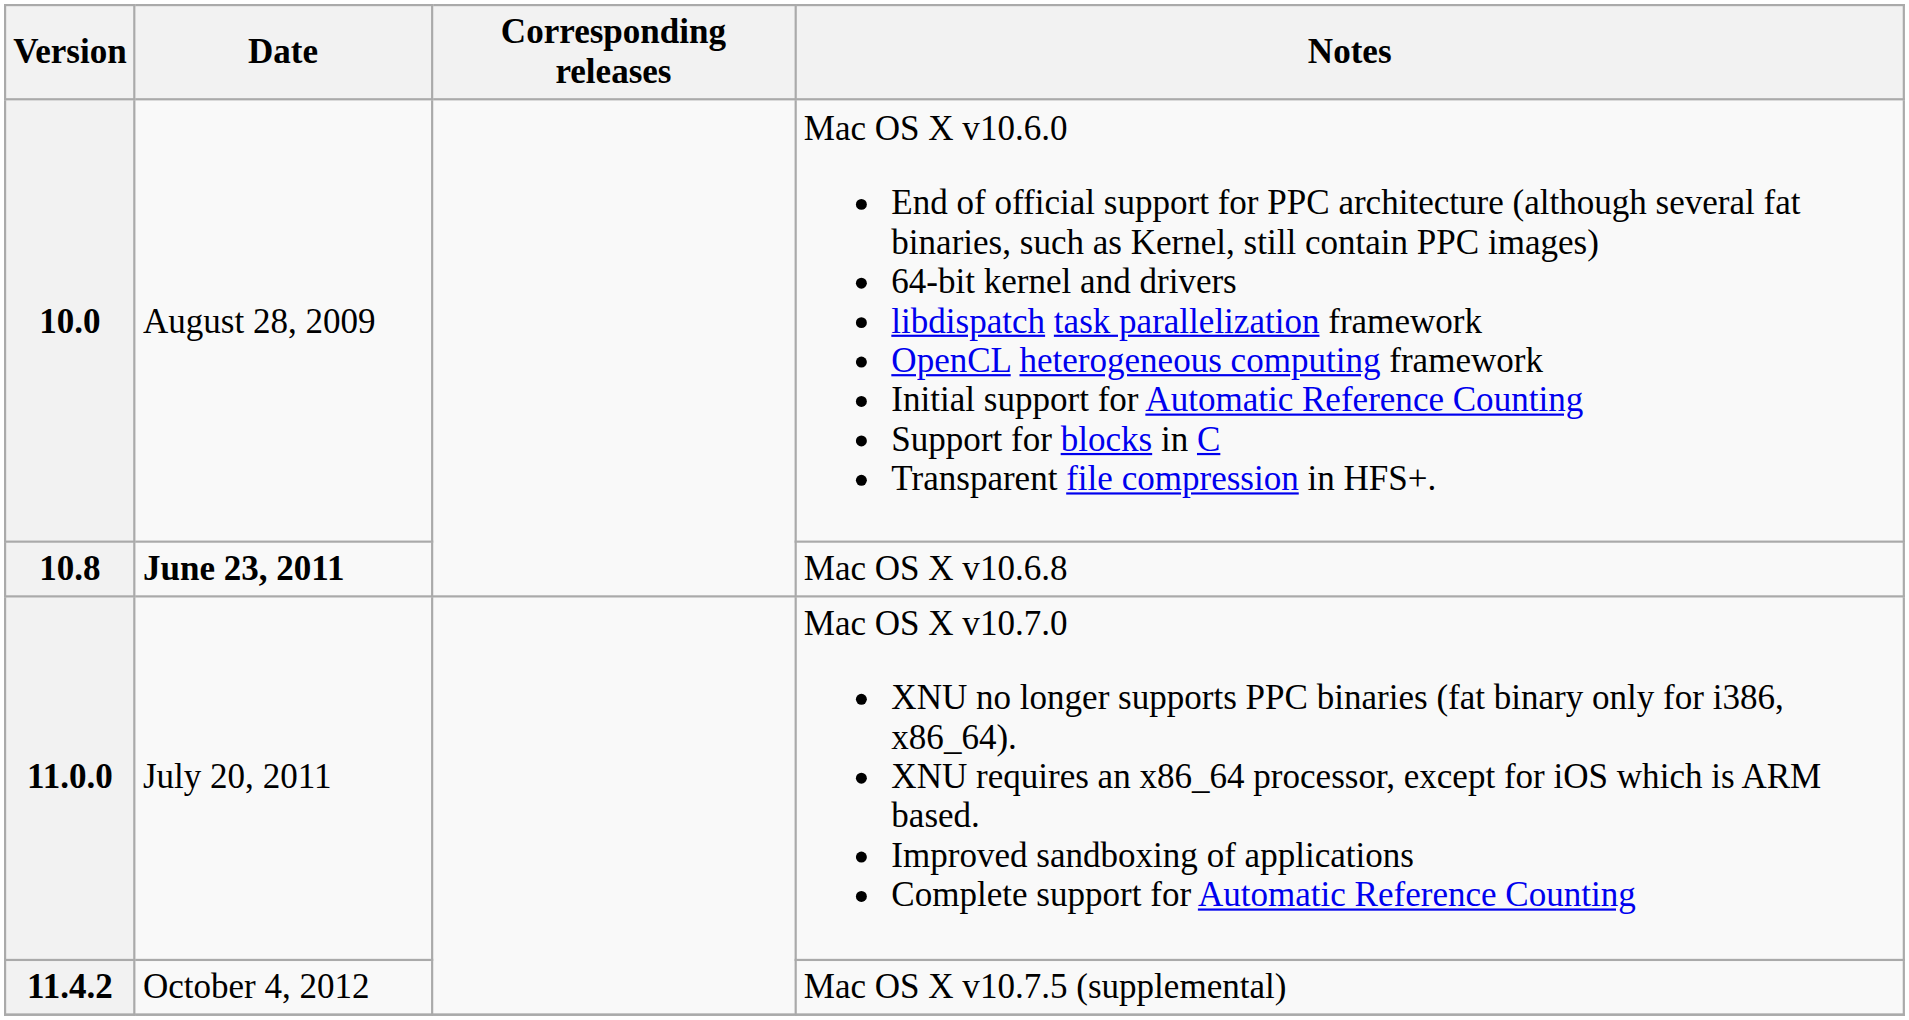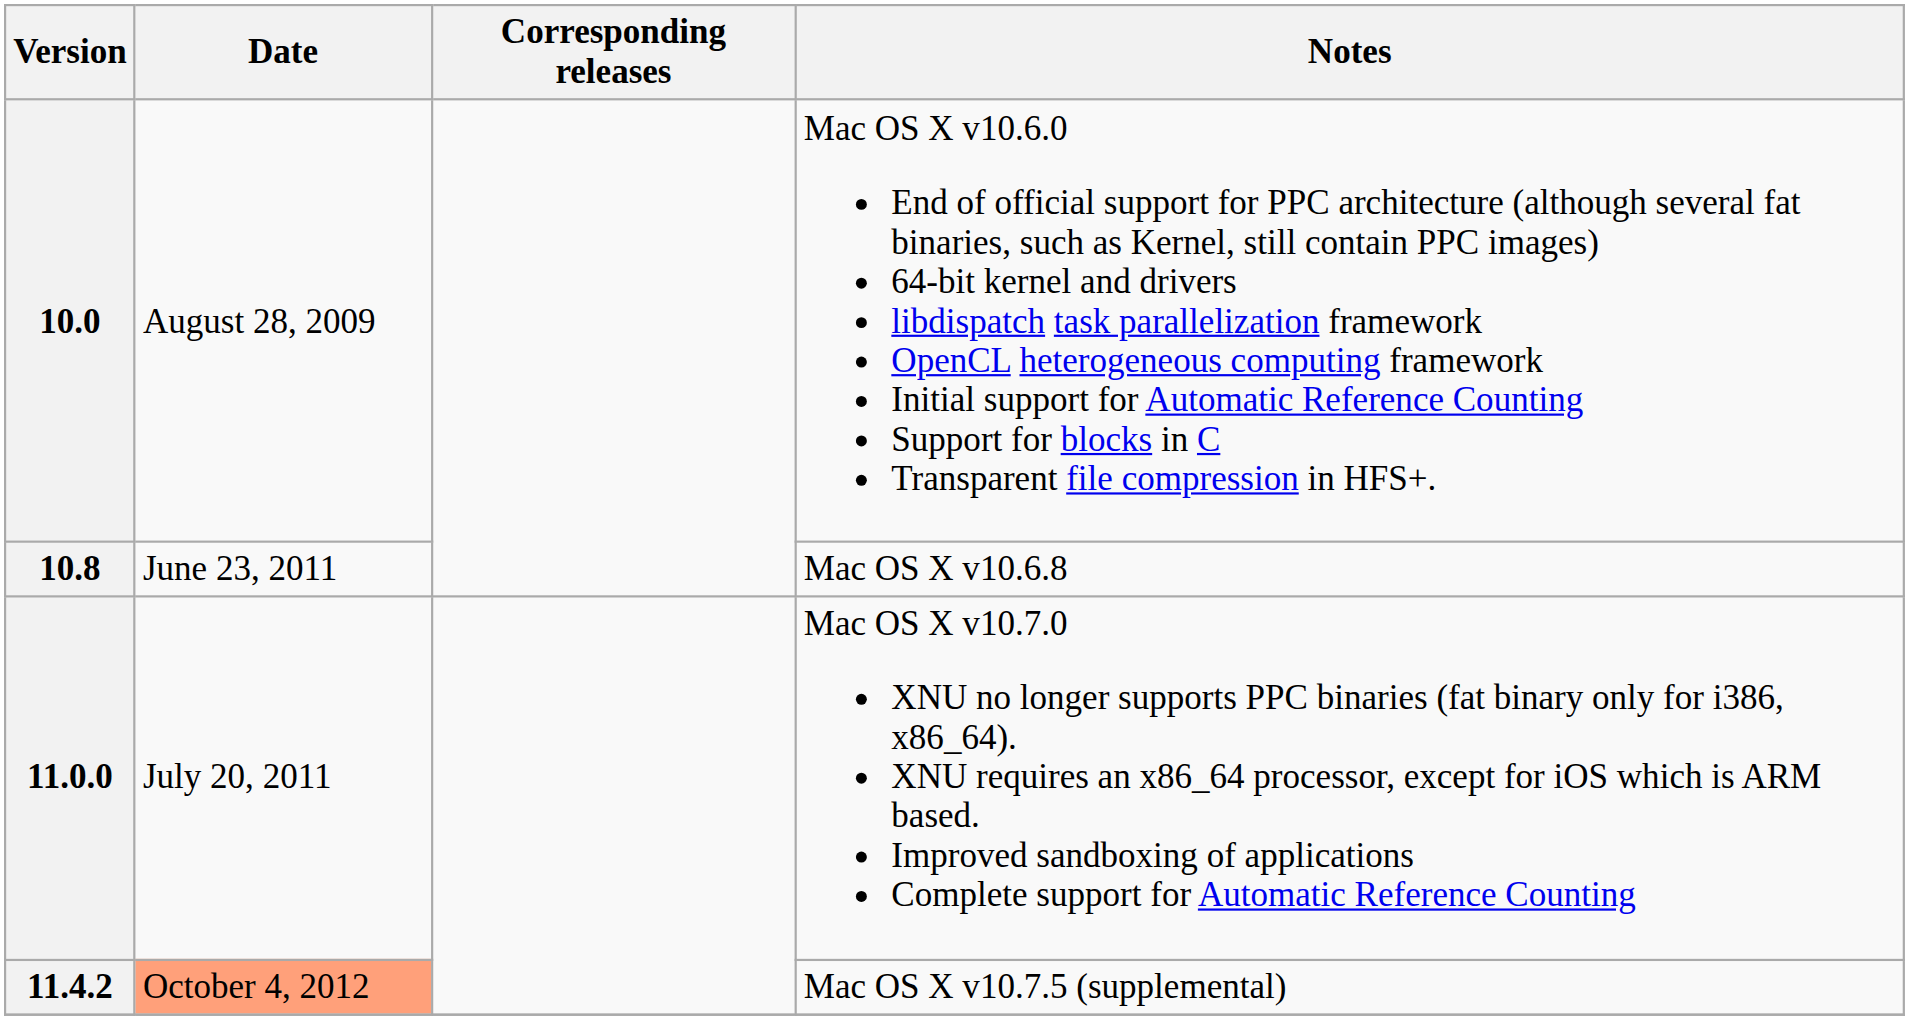(244, 568) bold -> (240, 568) normal
(256, 986) no background -> (256, 986) lightsalmon background
